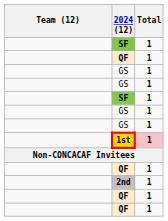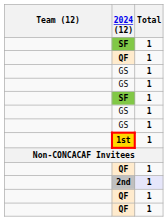(150, 140) pink background -> (150, 140) no background
(149, 182) no background -> (149, 182) lavender background
